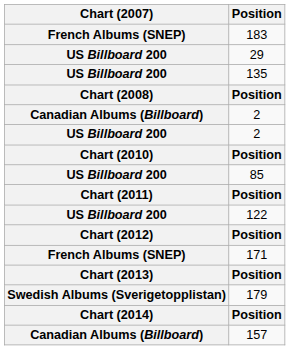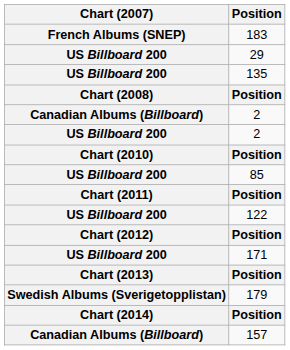(117, 255) French Albums (SNEP) -> (117, 255) US Billboard 200
